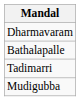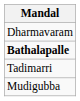(36, 50) normal -> (38, 50) bold
